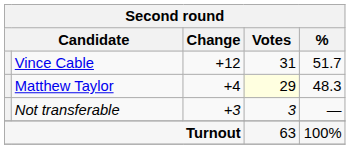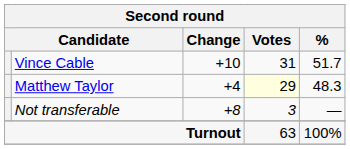(228, 63) +12 -> (228, 63) +10
(232, 110) +3 -> (232, 110) +8
